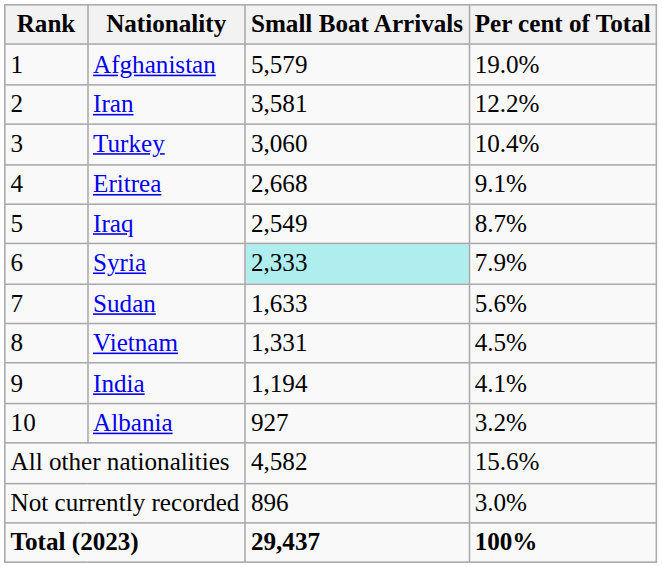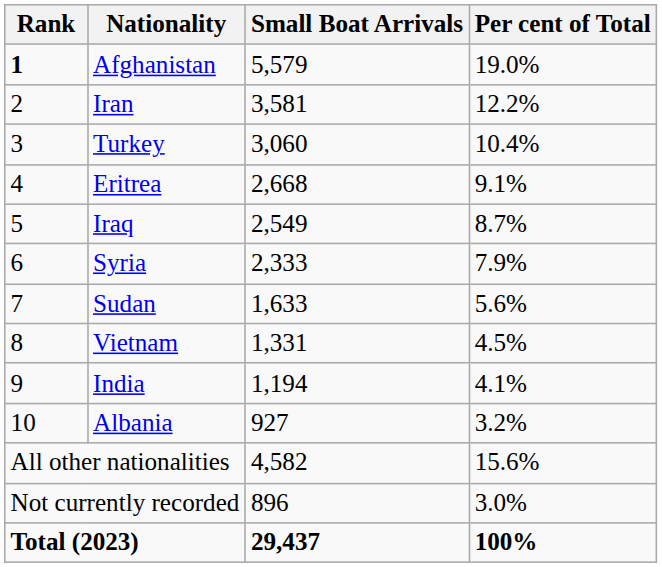(17, 64) normal -> (17, 64) bold
(279, 263) paleturquoise background -> (279, 263) no background
